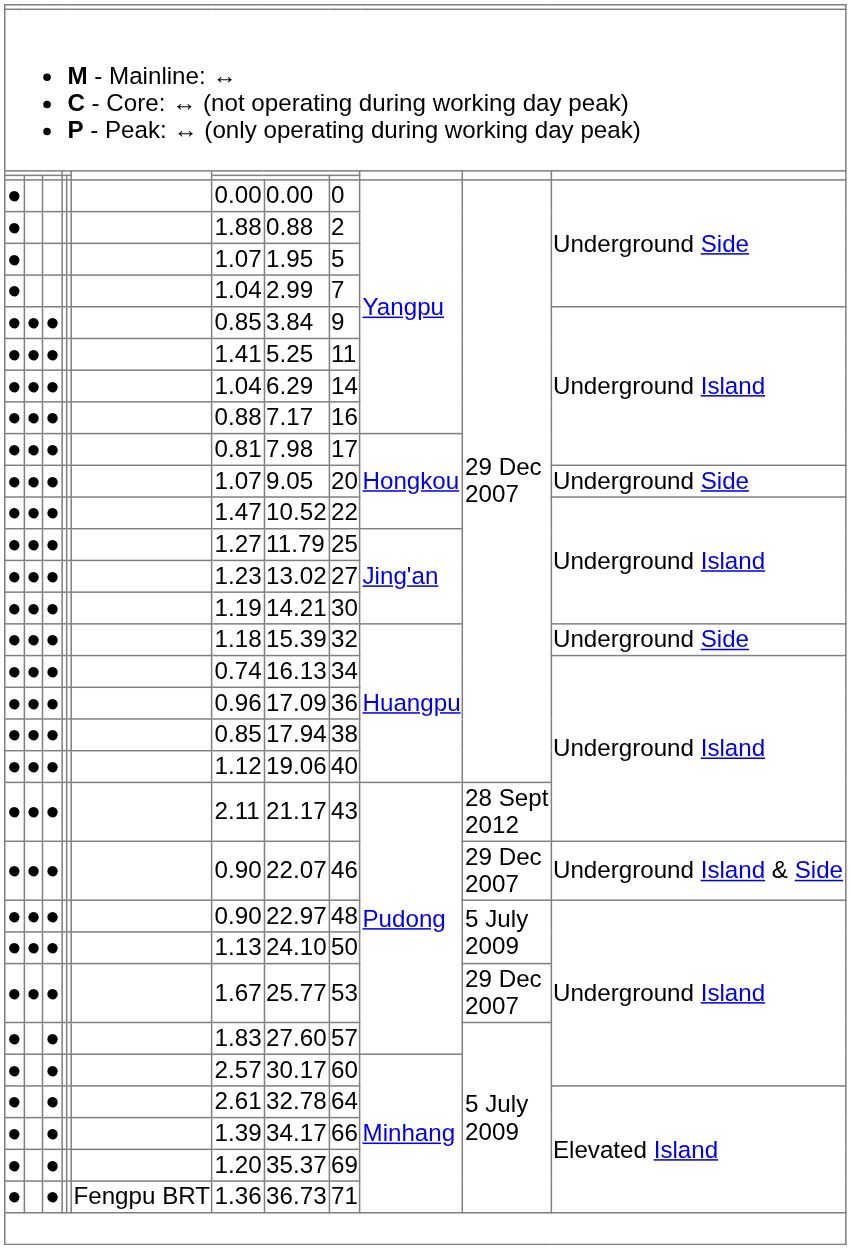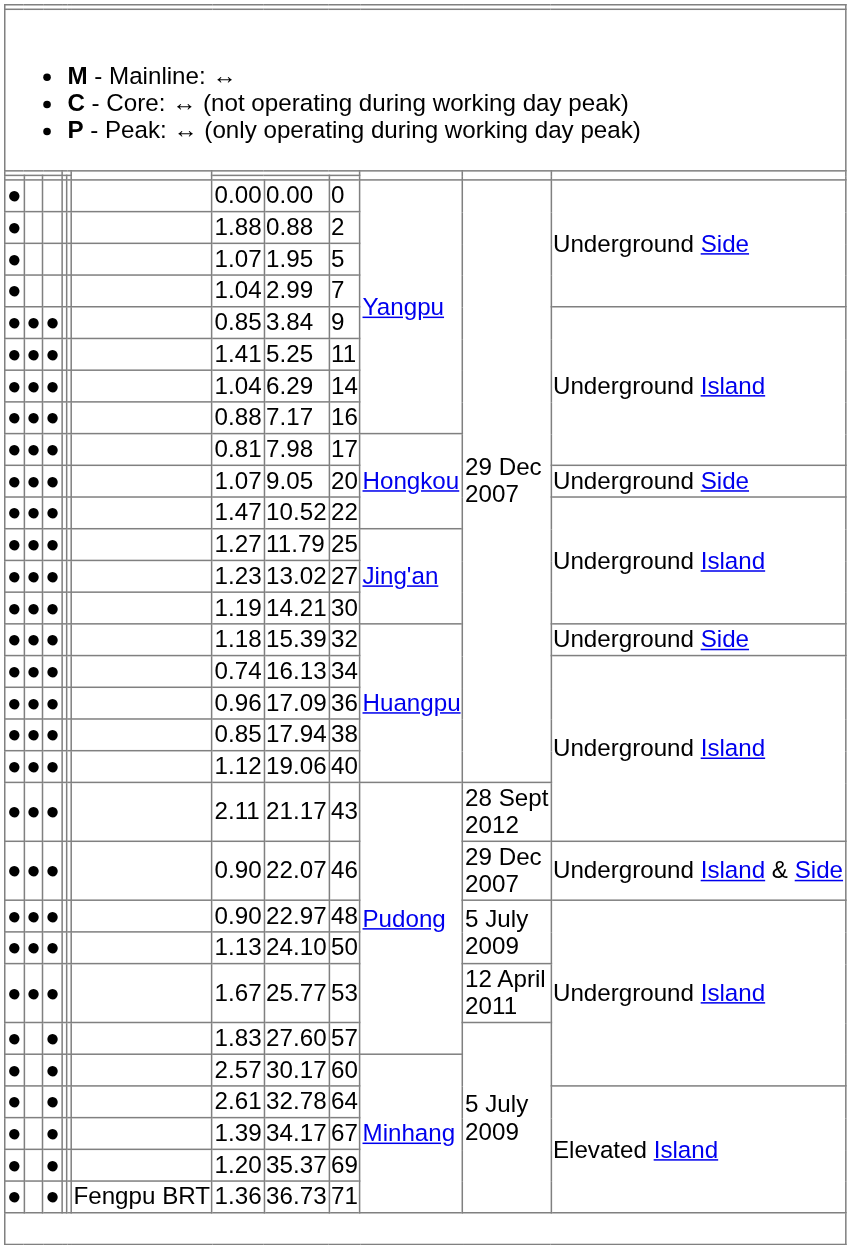(503, 992) 29 Dec 2007 -> (505, 992) 12 April 2011
(345, 1133) 66 -> (345, 1133) 67
